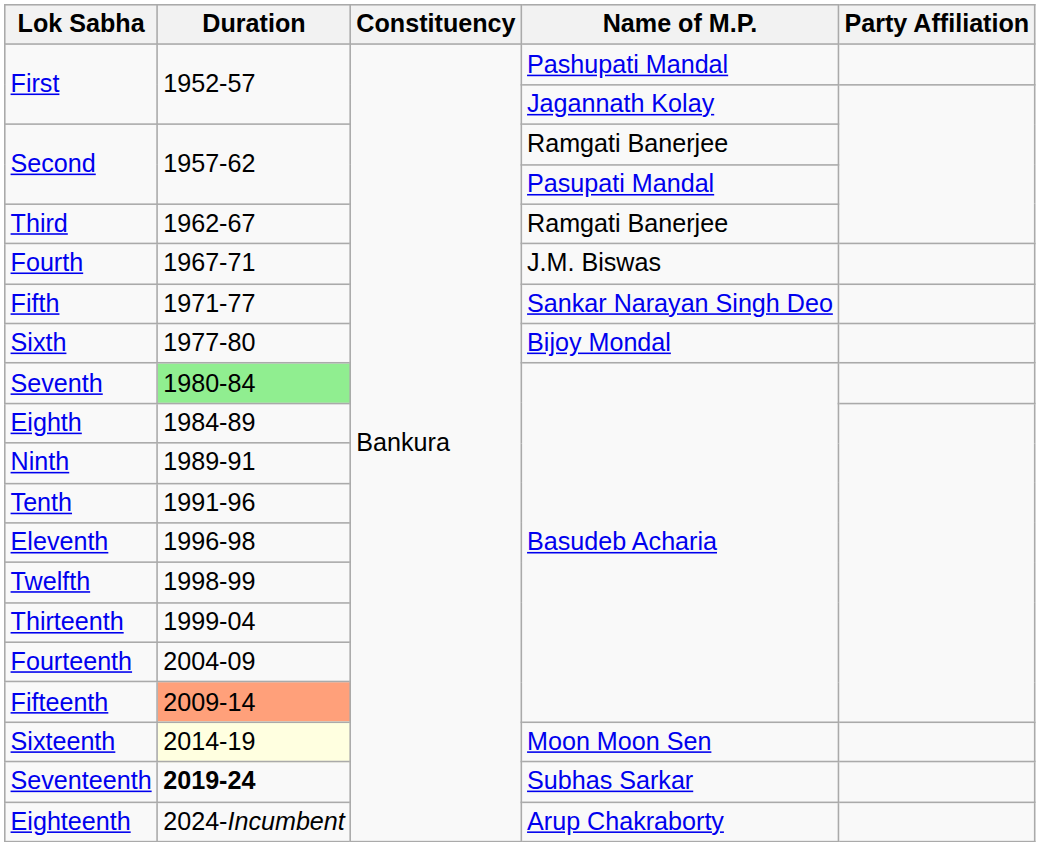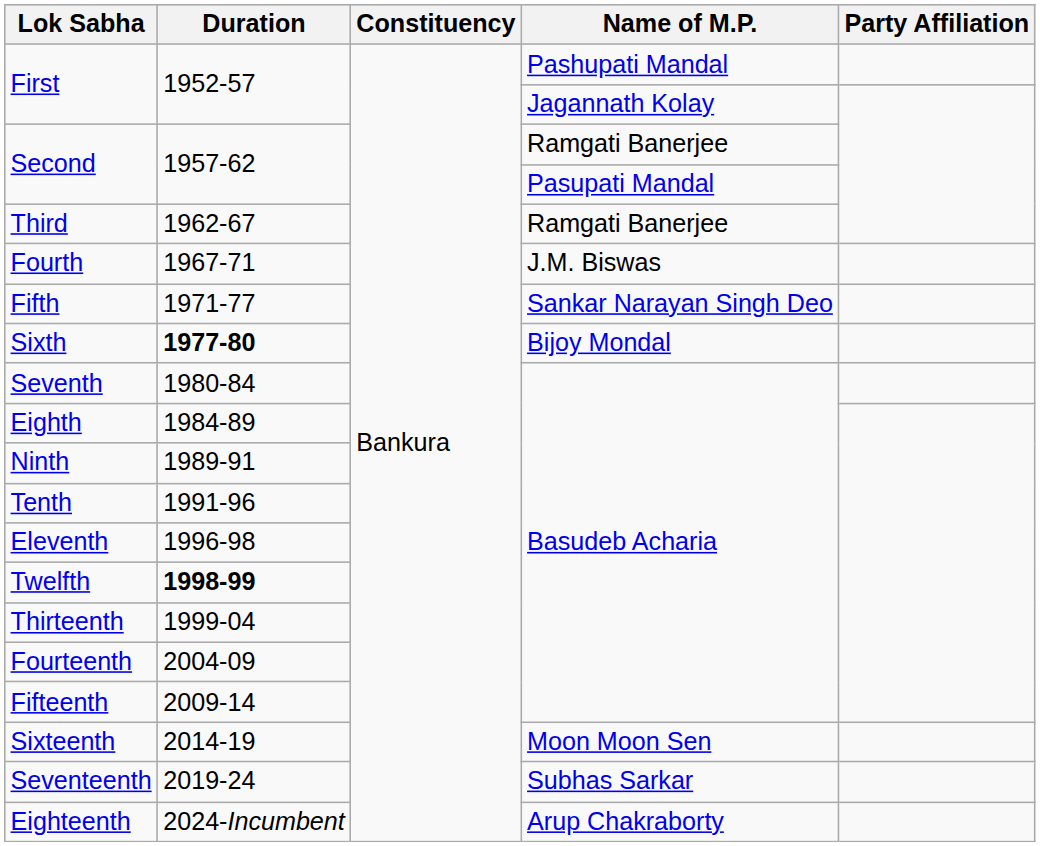(209, 343) normal -> (209, 343) bold
(209, 382) lightgreen background -> (209, 382) no background
(209, 582) normal -> (209, 582) bold
(209, 701) lightsalmon background -> (209, 701) no background
(209, 741) lightyellow background -> (209, 741) no background
(209, 781) bold -> (209, 781) normal
